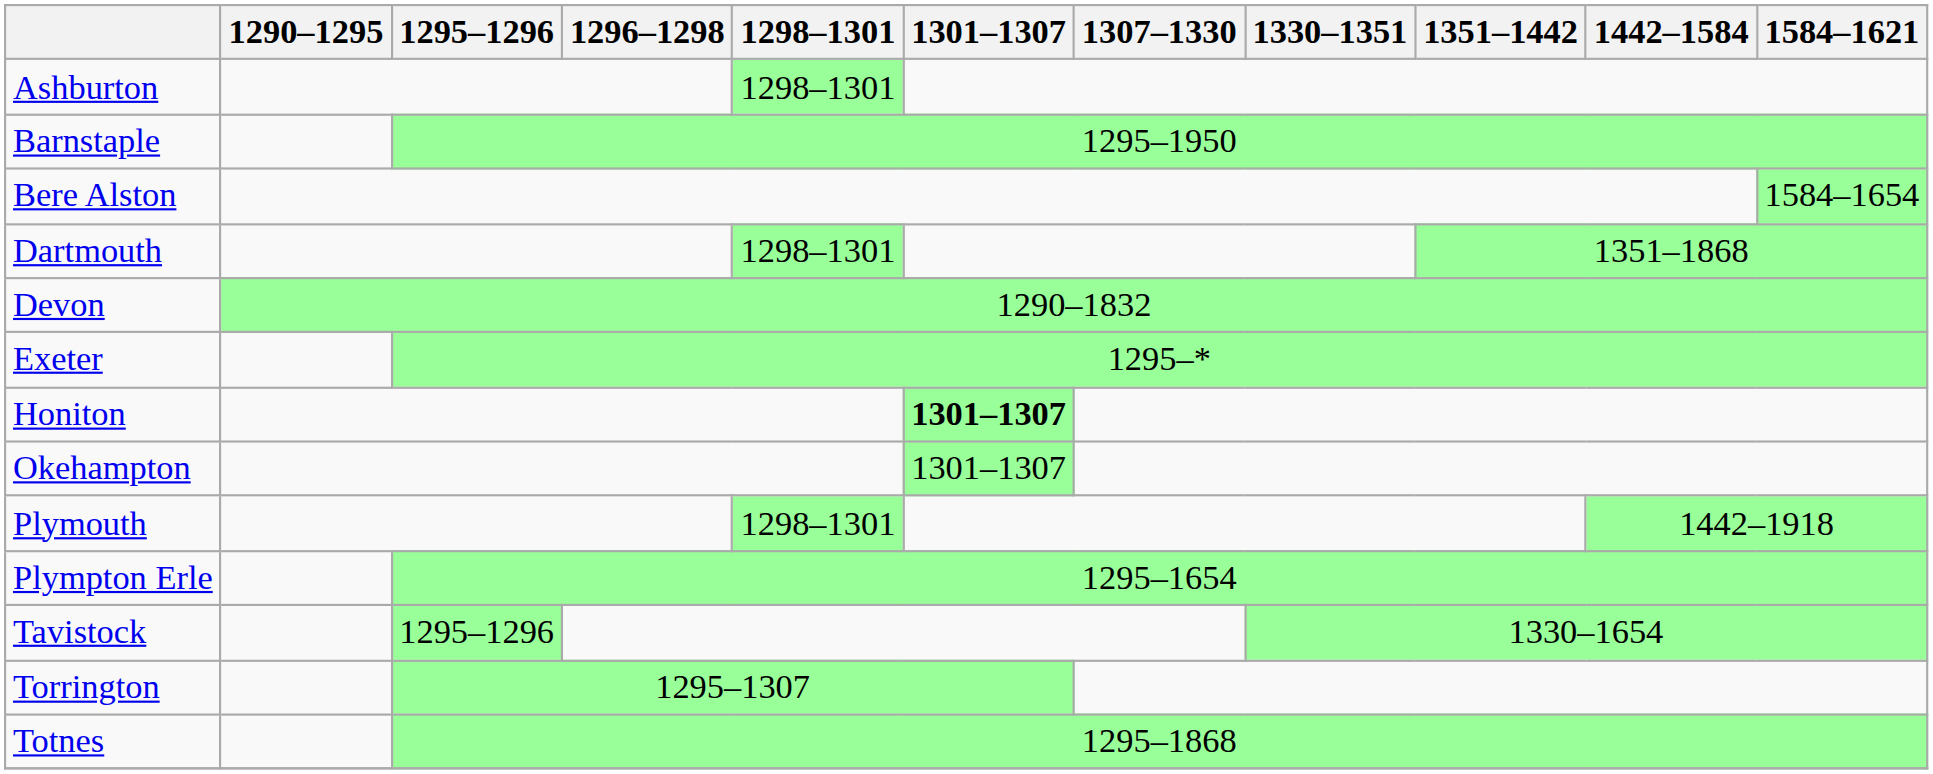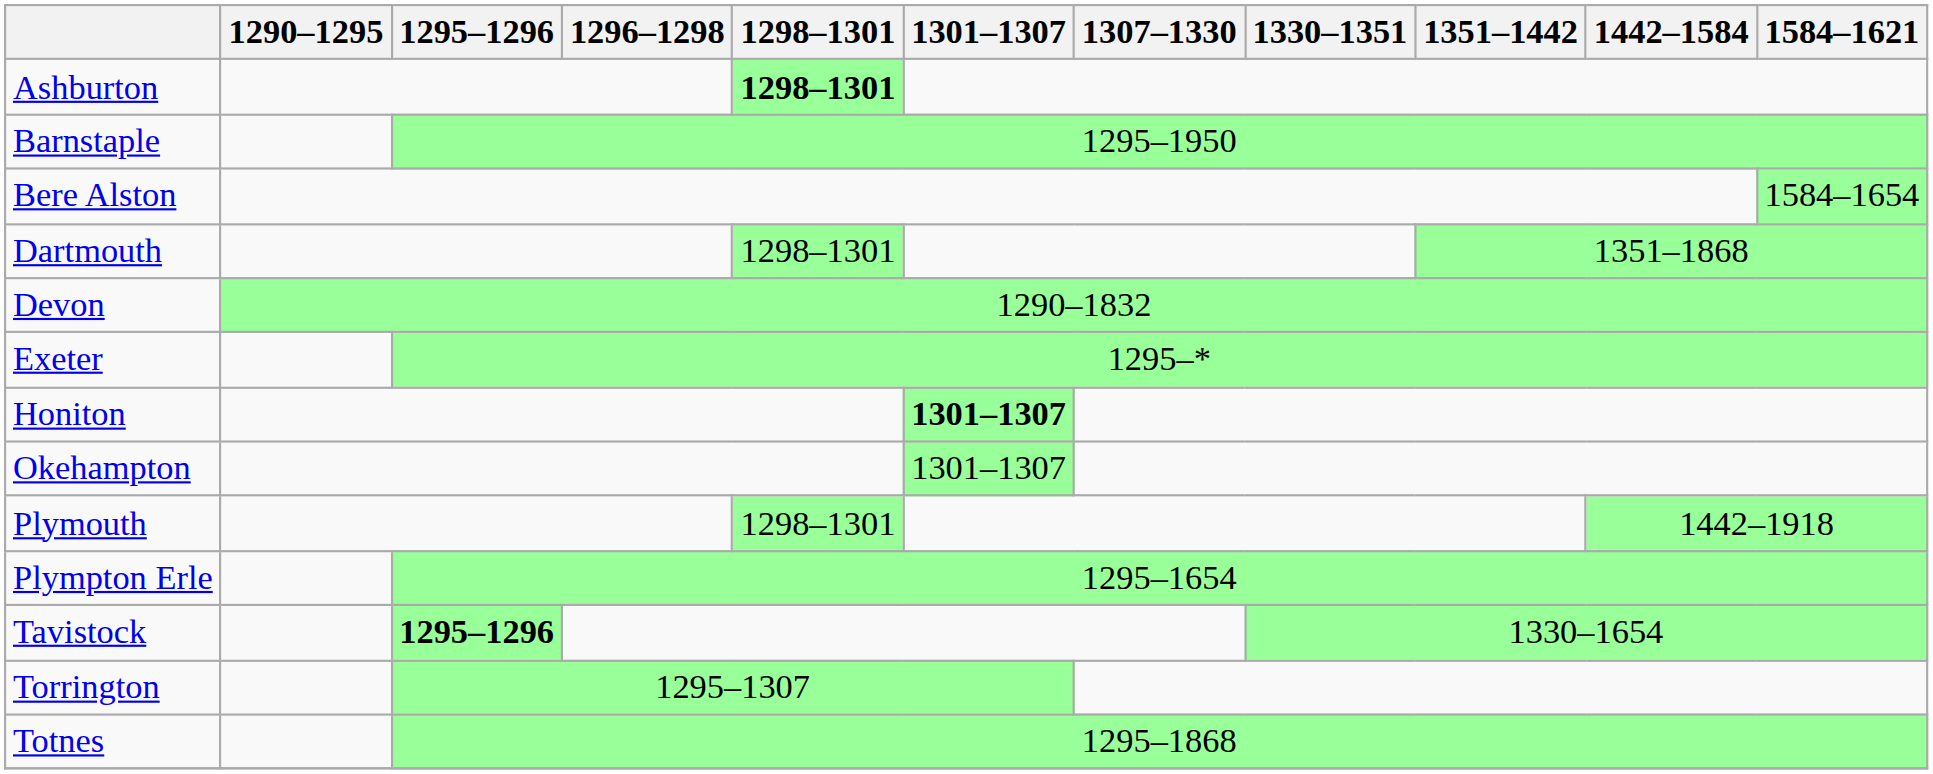(818, 86) normal -> (818, 86) bold
(477, 631) normal -> (477, 631) bold
